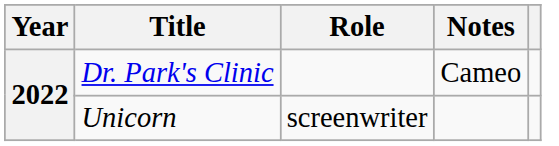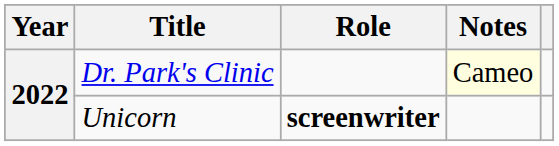(481, 72) no background -> (493, 72) lightyellow background
(357, 117) normal -> (363, 117) bold
